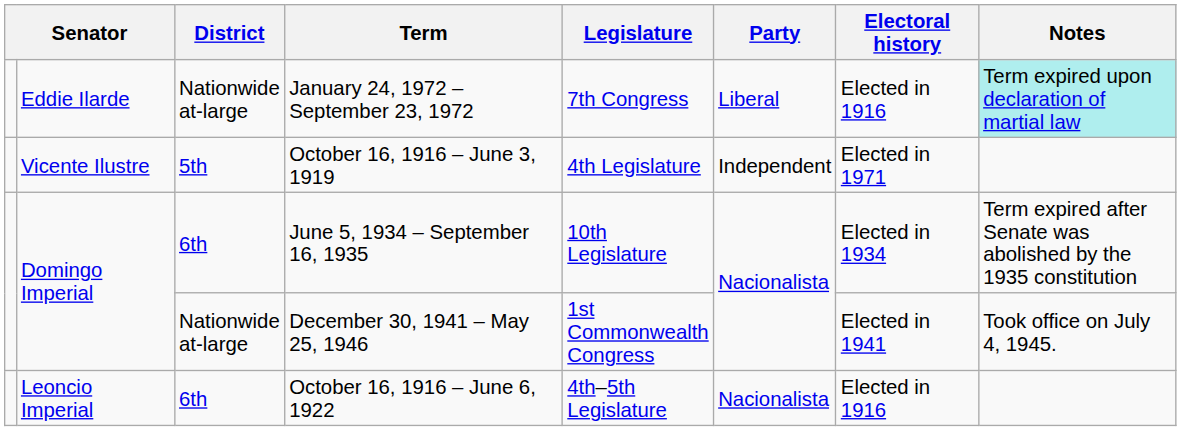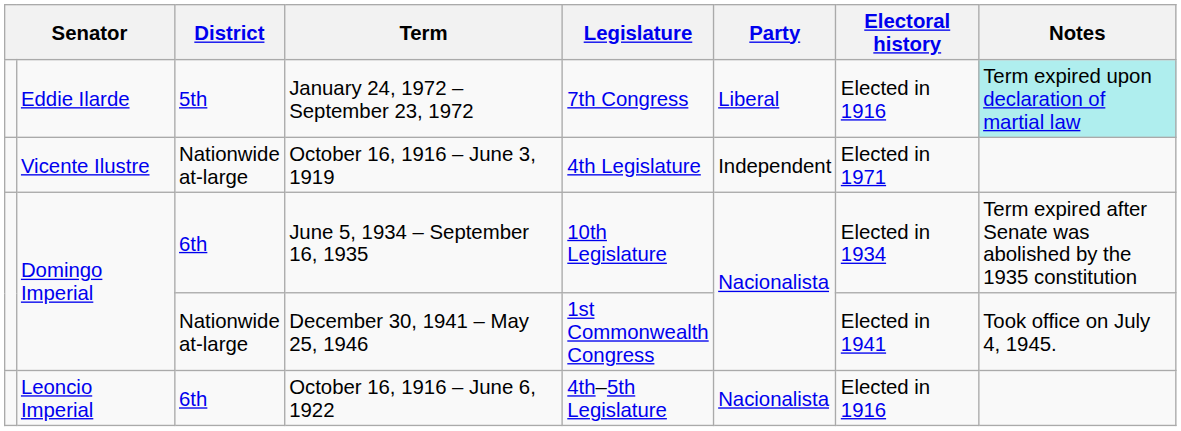(229, 99) Nationwide at-large -> (193, 99) 5th
(193, 165) 5th -> (229, 165) Nationwide at-large
